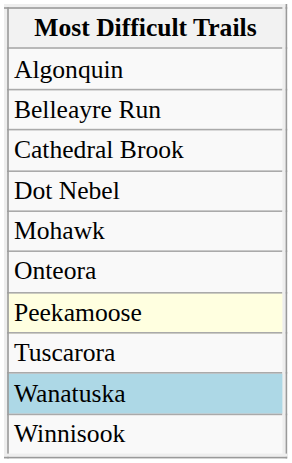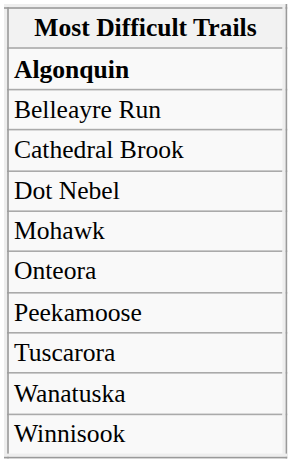(69, 68) normal -> (72, 68) bold
(78, 312) lightyellow background -> (78, 312) no background
(70, 393) lightblue background -> (70, 393) no background
